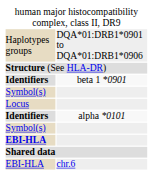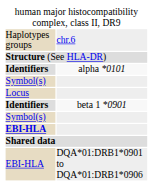(100, 45) DQA*01:DRB1*0901 to DQA*01:DRB1*0906 -> (66, 40) chr.6
(102, 80) beta 1 *0901 -> (102, 69) alpha *0101
(102, 116) alpha *0101 -> (102, 105) beta 1 *0901
(66, 164) chr.6 -> (100, 164) DQA*01:DRB1*0901 to DQA*01:DRB1*0906
